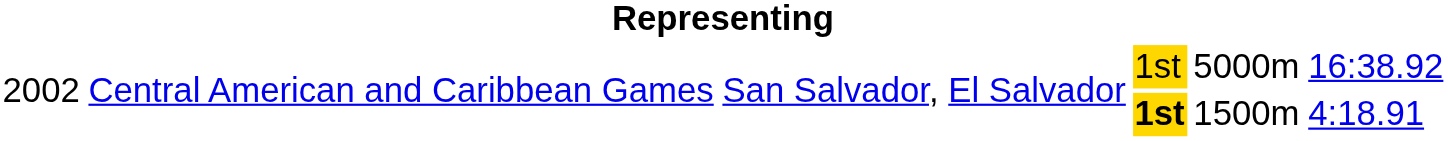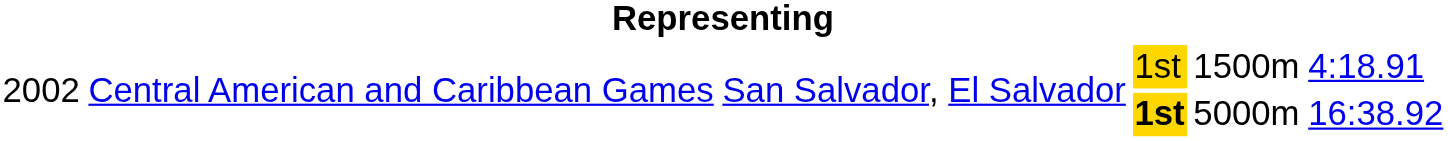(1246, 66) 5000m -> (1246, 66) 1500m
(1376, 66) 16:38.92 -> (1366, 66) 4:18.91
(1246, 113) 1500m -> (1246, 113) 5000m
(1366, 113) 4:18.91 -> (1376, 113) 16:38.92
